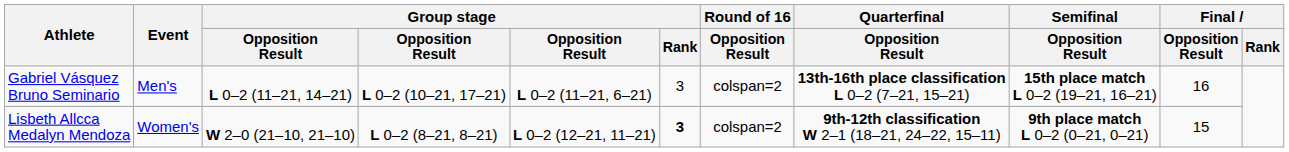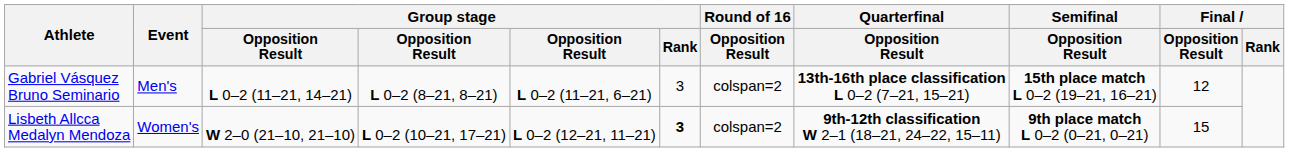(434, 95) L 0–2 (10–21, 17–21) -> (434, 95) L 0–2 (8–21, 8–21)
(1201, 87) 16 -> (1201, 87) 12
(434, 135) L 0–2 (8–21, 8–21) -> (434, 135) L 0–2 (10–21, 17–21)
